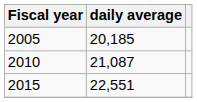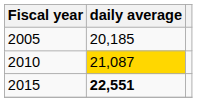(112, 62) no background -> (112, 62) gold background
(112, 85) normal -> (112, 85) bold
